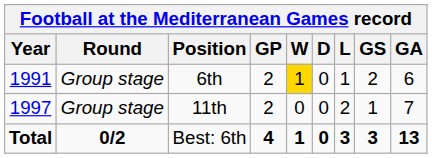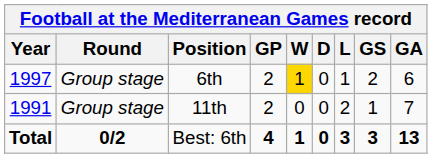(31, 78) 1991 -> (31, 78) 1997
(31, 108) 1997 -> (31, 108) 1991
